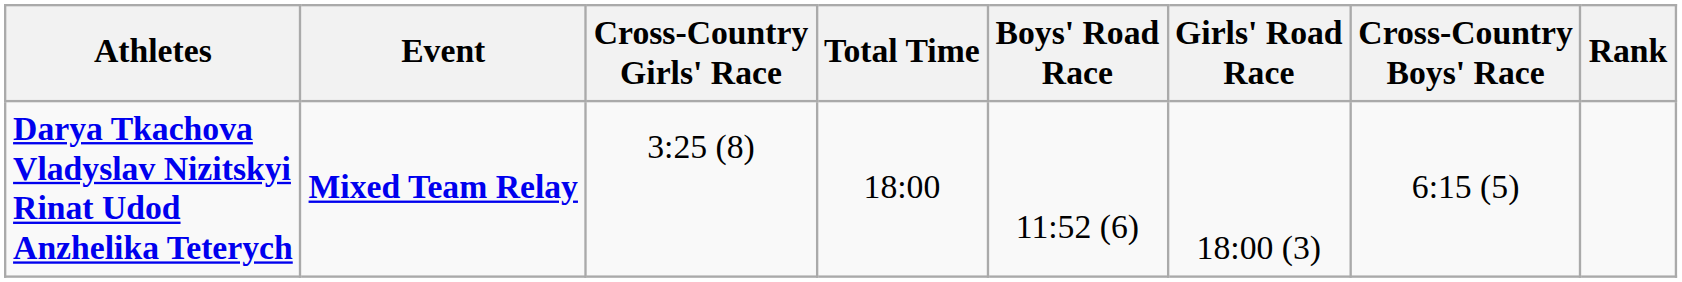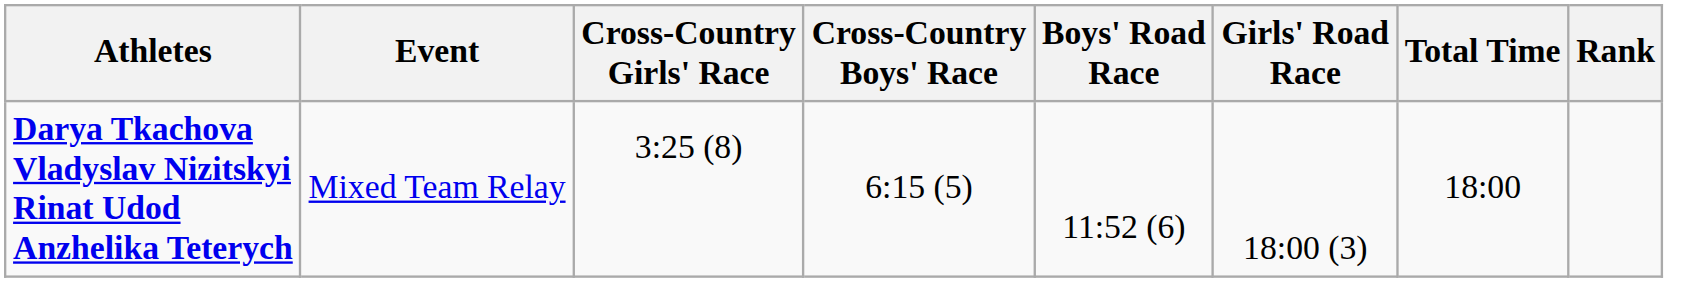columns swapped: (1466, 52) <-> (902, 52)
(443, 187) bold -> (437, 187) normal
